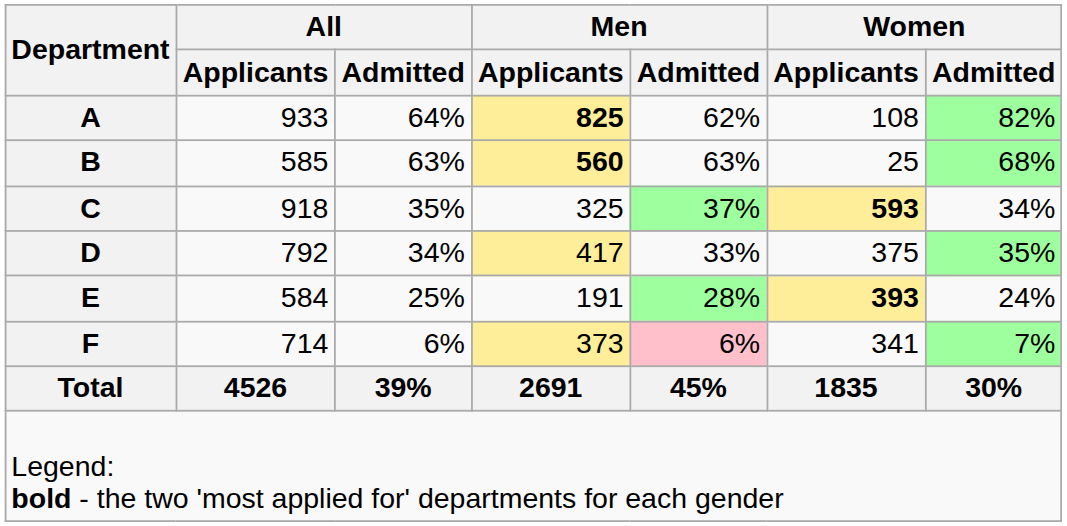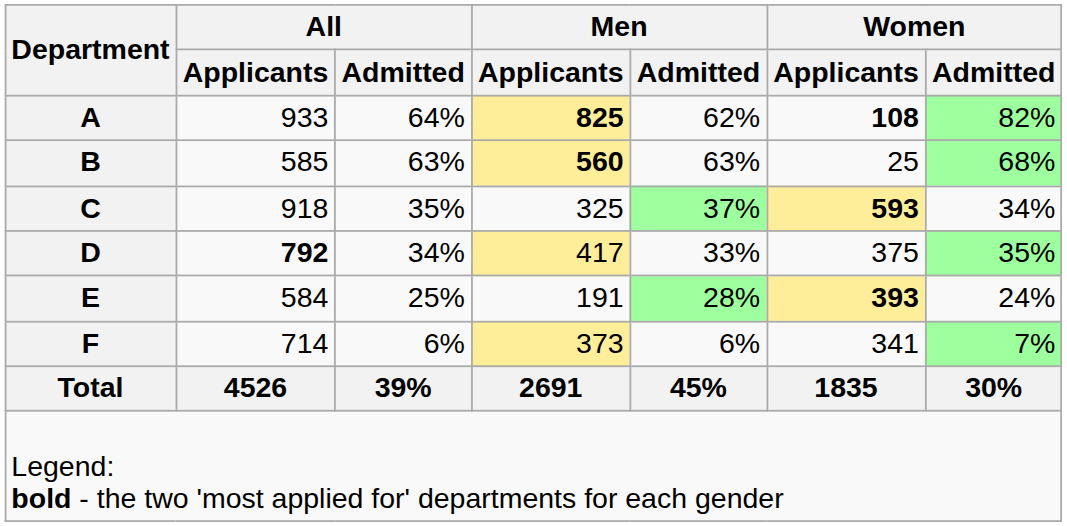(895, 117) normal -> (895, 117) bold
(305, 252) normal -> (305, 252) bold
(740, 343) pink background -> (740, 343) no background
